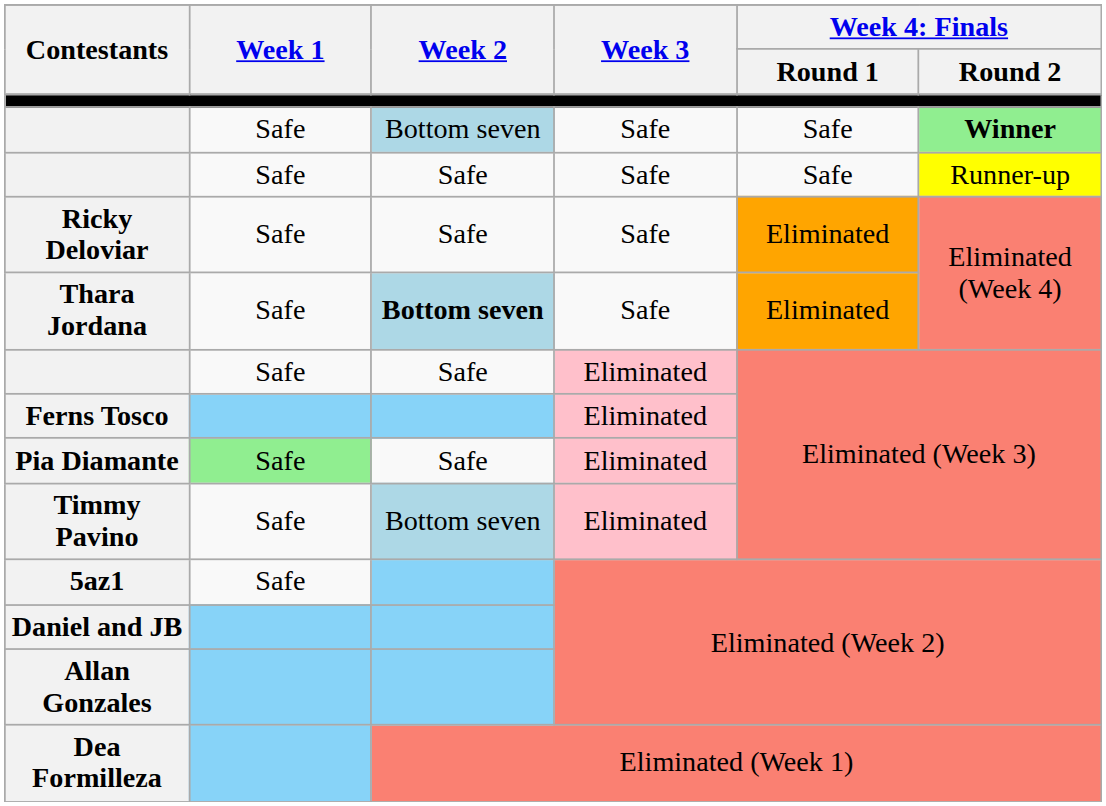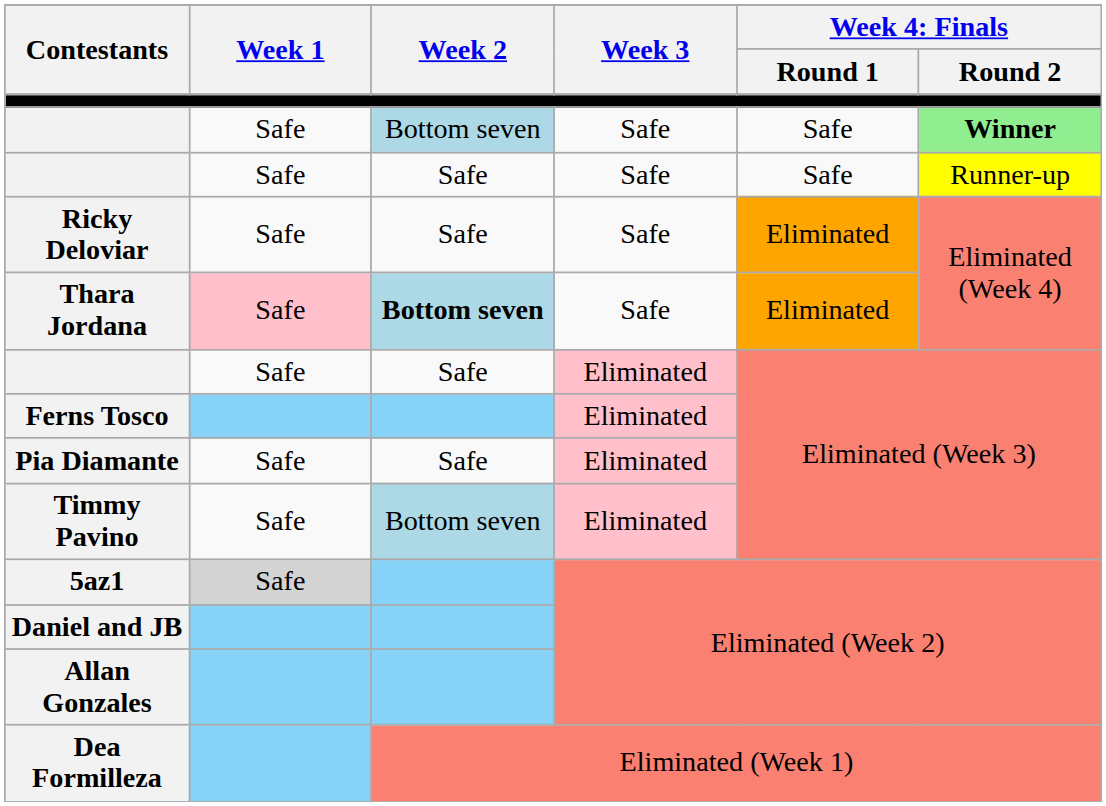(280, 310) no background -> (280, 310) pink background
(280, 460) lightgreen background -> (280, 460) no background
(280, 581) no background -> (280, 581) lightgrey background
